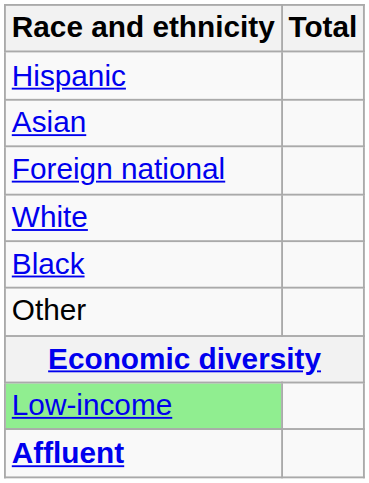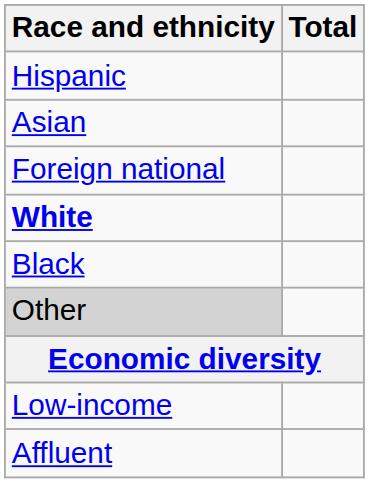(50, 216) normal -> (52, 216) bold
(49, 311) no background -> (49, 311) lightgrey background
(92, 405) lightgreen background -> (92, 405) no background
(68, 452) bold -> (62, 452) normal
